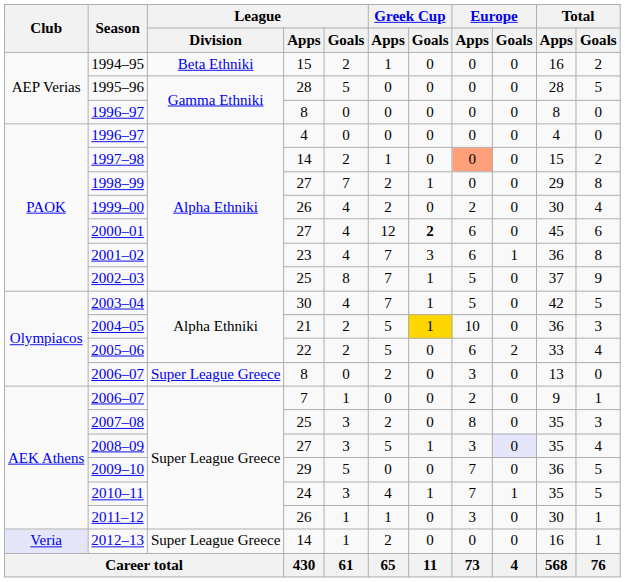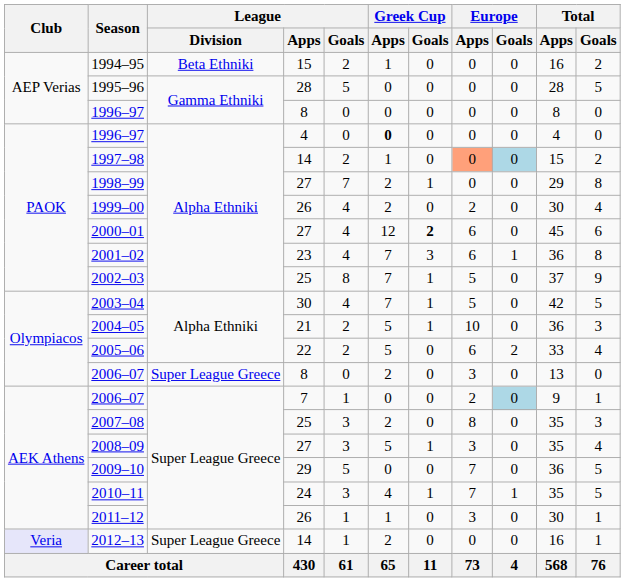(388, 135) normal -> (388, 135) bold
(514, 159) no background -> (514, 159) lightblue background
(430, 326) gold background -> (430, 326) no background
(514, 398) no background -> (514, 398) lightblue background
(514, 445) lavender background -> (514, 445) no background
